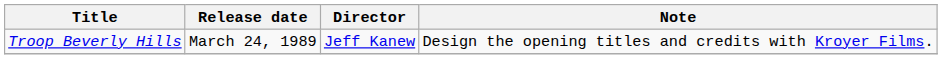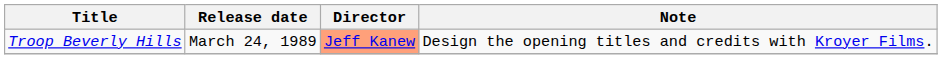(370, 42) no background -> (370, 42) lightsalmon background
